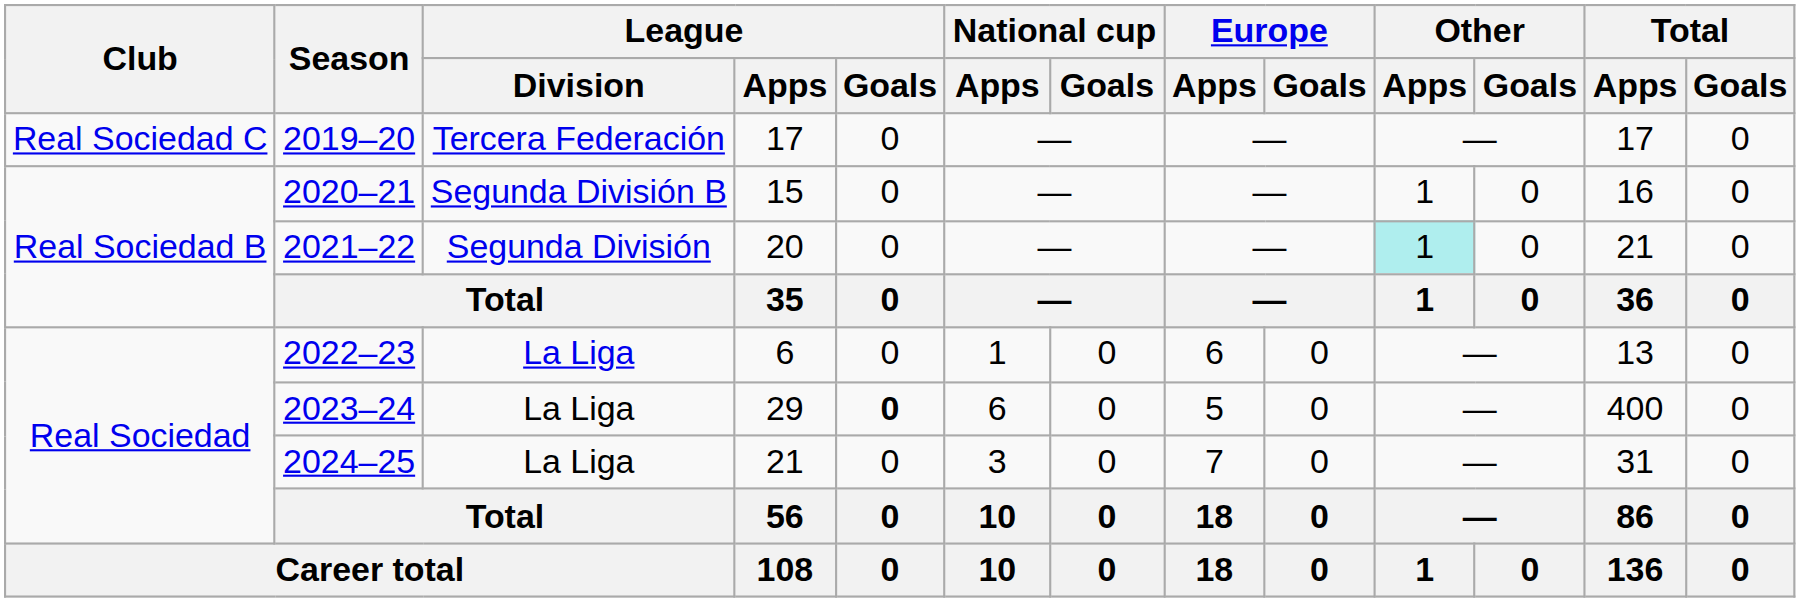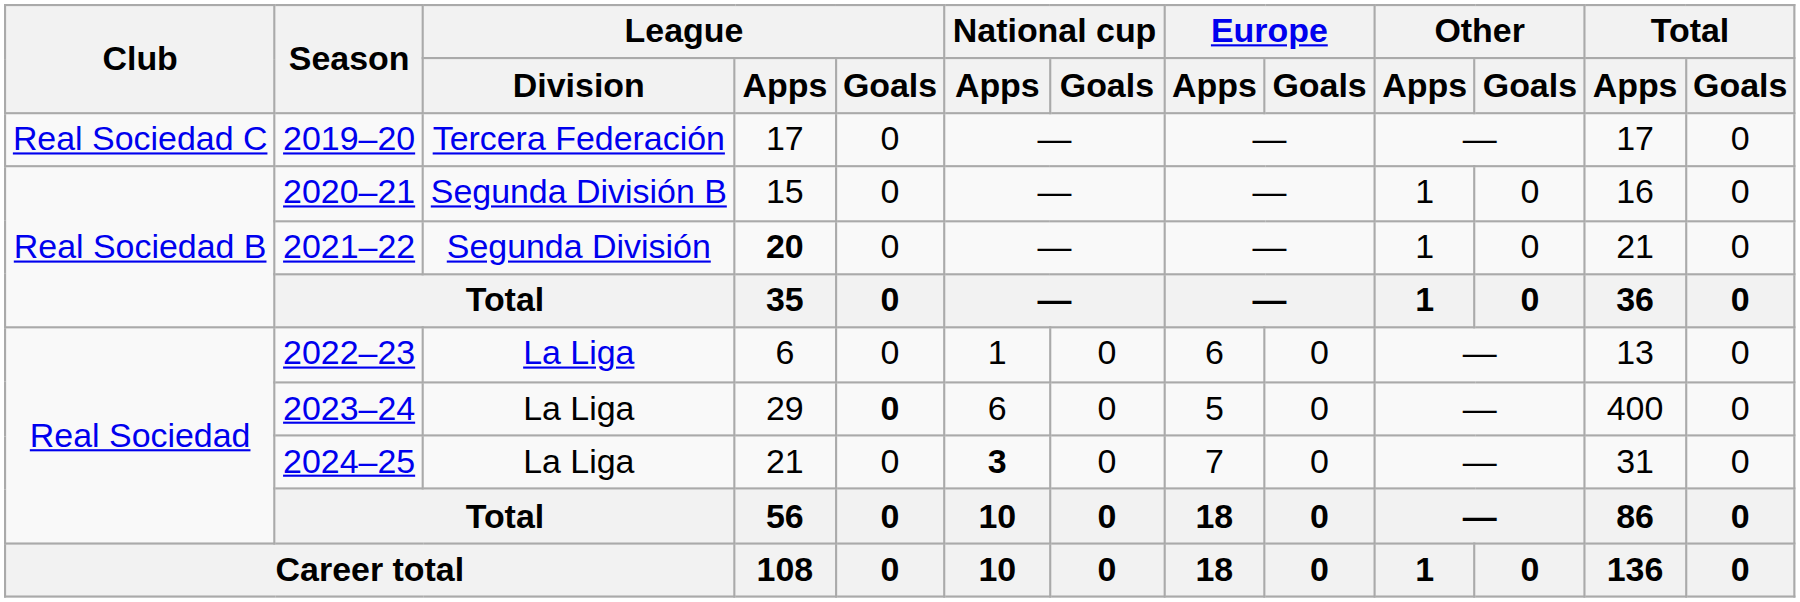(785, 246) normal -> (785, 246) bold
(1425, 246) paleturquoise background -> (1425, 246) no background
(997, 461) normal -> (997, 461) bold
